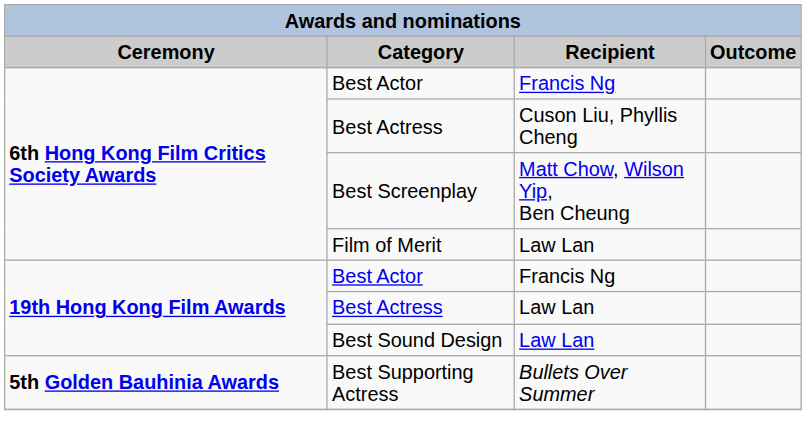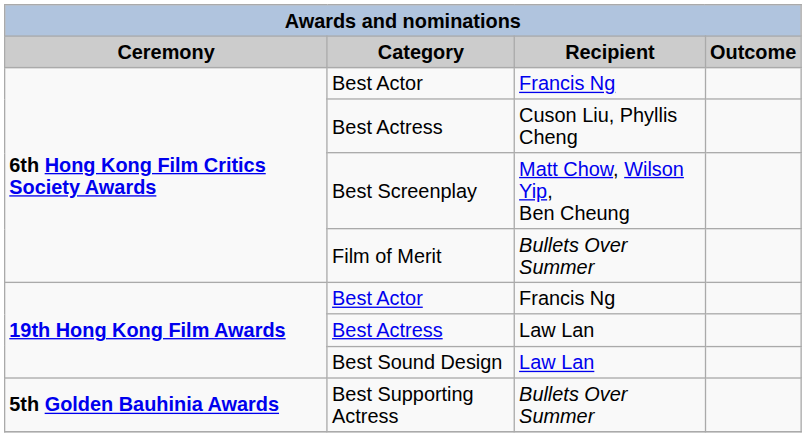(557, 245) Law Lan -> (573, 256) Bullets Over Summer
